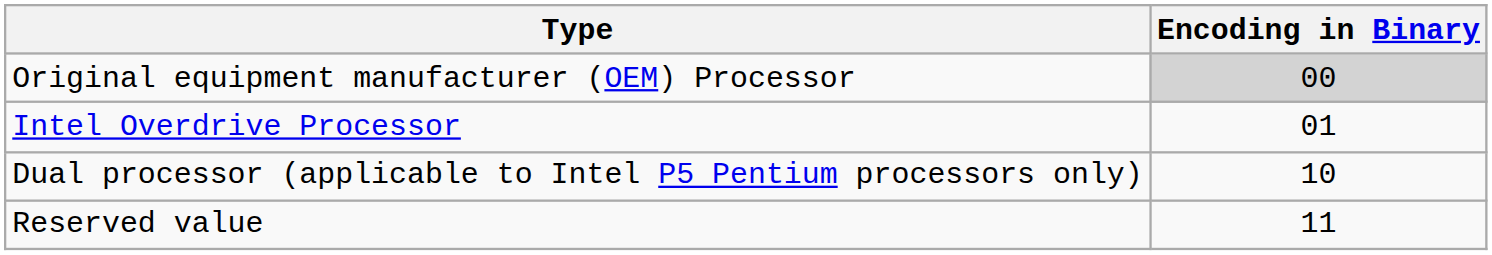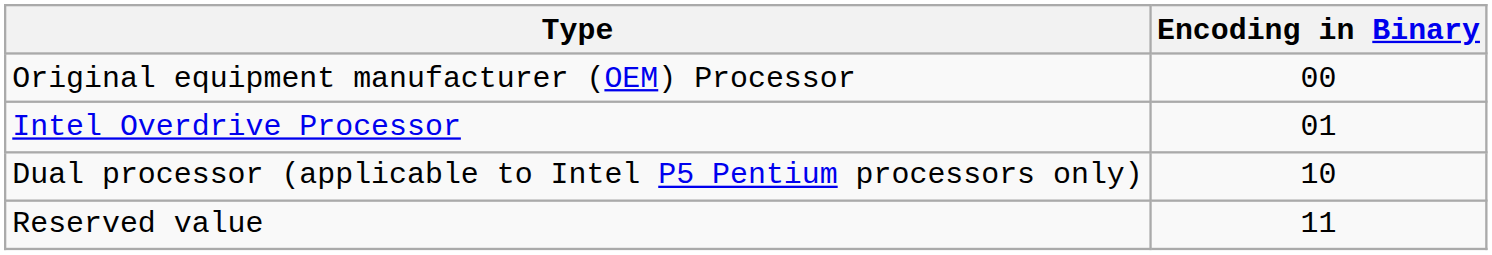(1318, 78) lightgrey background -> (1318, 78) no background
